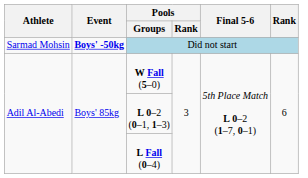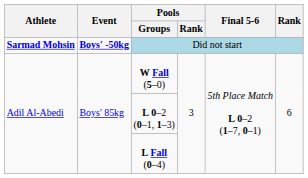(38, 45) normal -> (41, 45) bold
